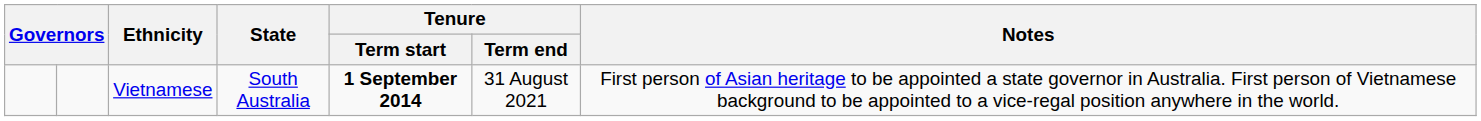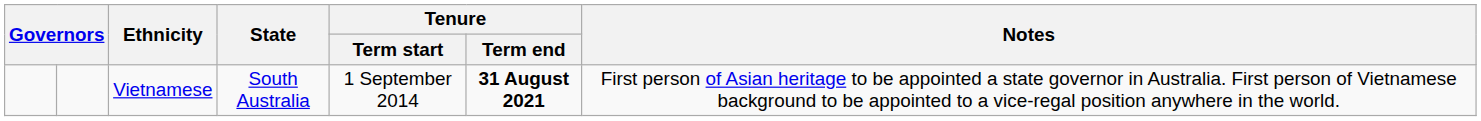(401, 89) bold -> (398, 89) normal
(526, 89) normal -> (524, 89) bold
